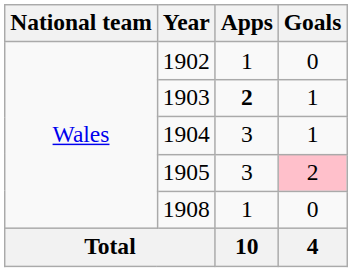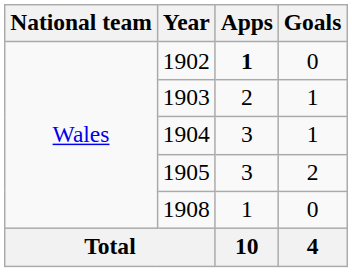(247, 60) normal -> (247, 60) bold
(247, 97) bold -> (247, 97) normal
(313, 172) pink background -> (313, 172) no background
